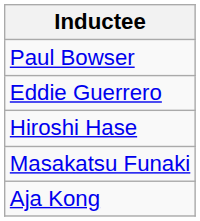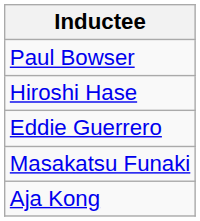(86, 92) Eddie Guerrero -> (73, 92) Hiroshi Hase
(73, 127) Hiroshi Hase -> (86, 127) Eddie Guerrero
